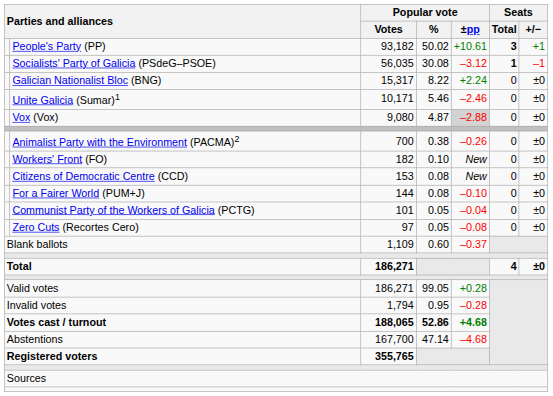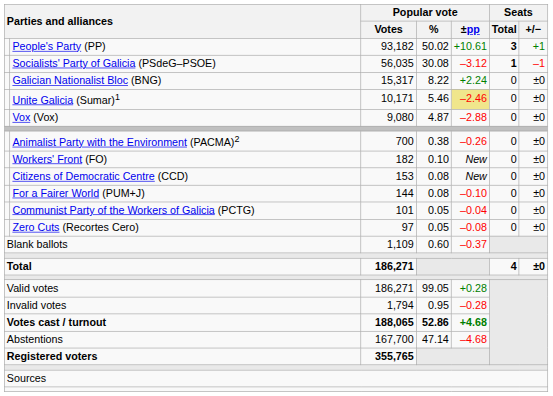(473, 99) no background -> (473, 99) khaki background
(473, 117) lightgrey background -> (473, 117) no background
